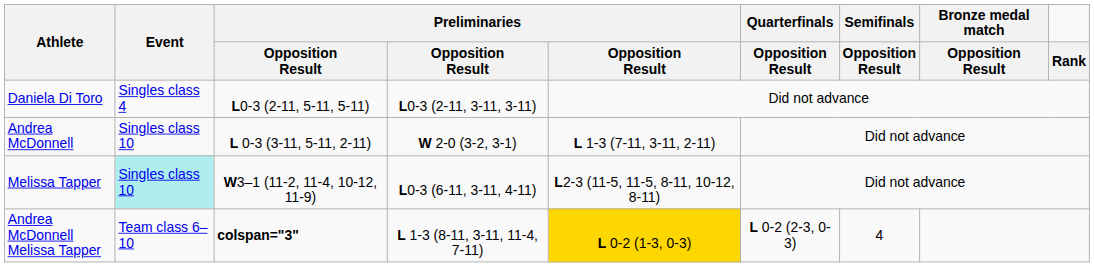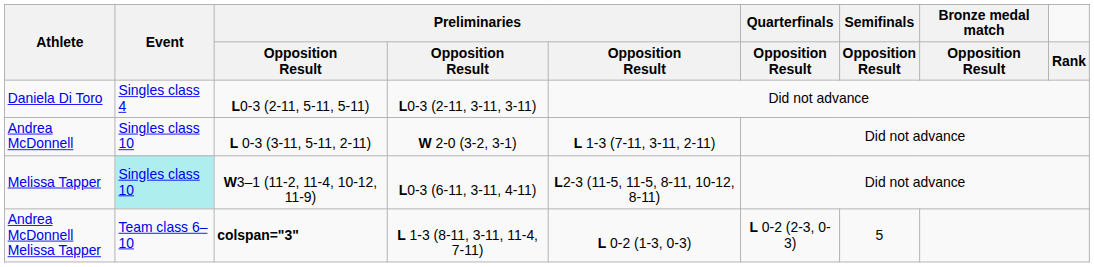(645, 243) gold background -> (645, 243) no background
(879, 235) 4 -> (879, 235) 5
